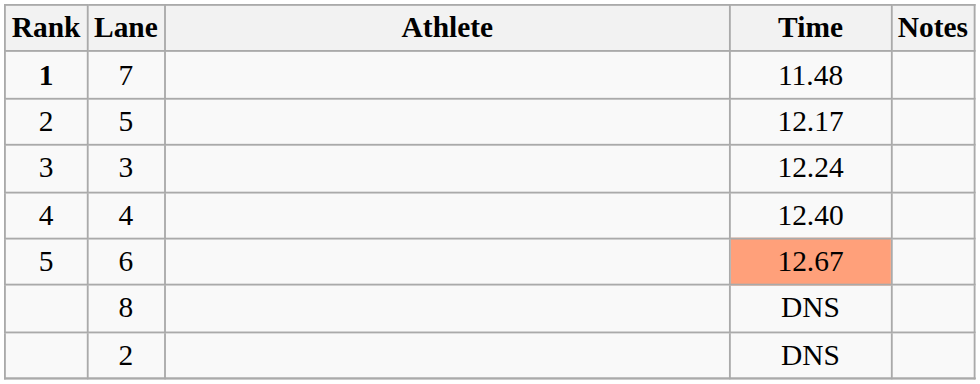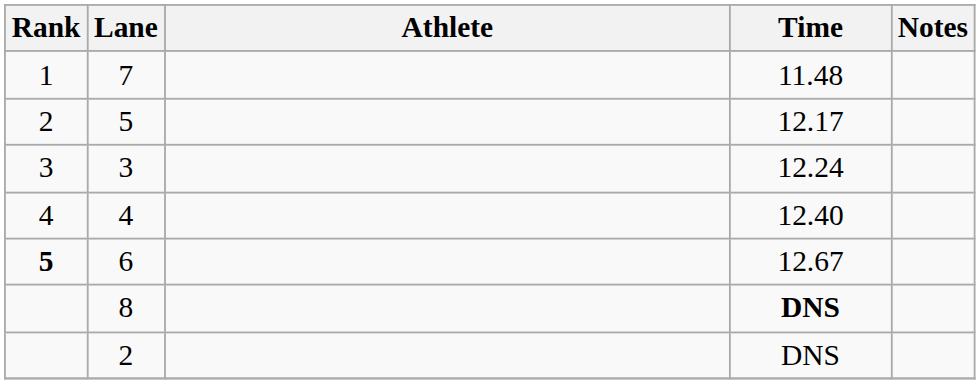(46, 74) bold -> (46, 74) normal
(46, 261) normal -> (46, 261) bold
(811, 261) lightsalmon background -> (811, 261) no background
(811, 307) normal -> (811, 307) bold
